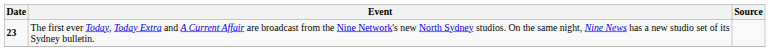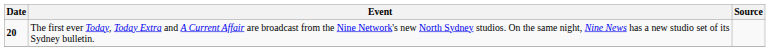(11, 33) 23 -> (11, 33) 20
